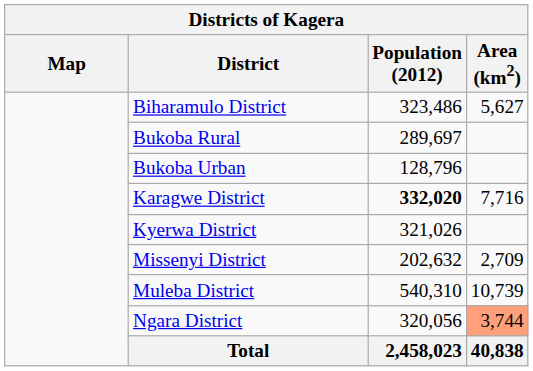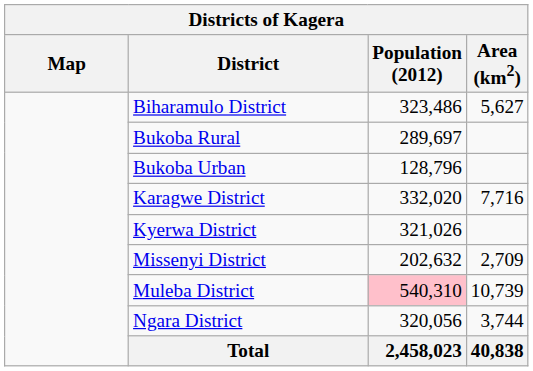(431, 198) bold -> (431, 198) normal
(431, 290) no background -> (431, 290) pink background
(502, 320) lightsalmon background -> (502, 320) no background
